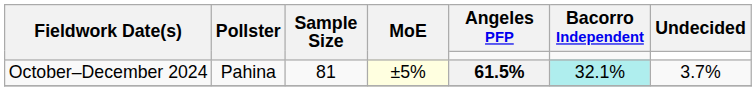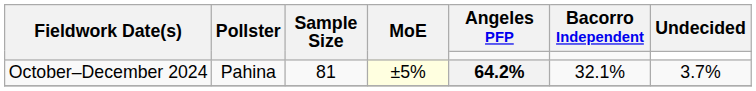(499, 73) 61.5% -> (499, 73) 64.2%
(600, 73) paleturquoise background -> (600, 73) no background
